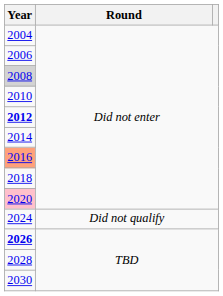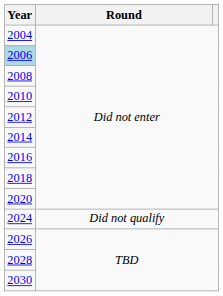(20, 55) no background -> (20, 55) lightblue background
(20, 76) lightgrey background -> (20, 76) no background
(20, 117) bold -> (20, 117) normal
(20, 158) lightsalmon background -> (20, 158) no background
(20, 198) pink background -> (20, 198) no background
(20, 239) bold -> (20, 239) normal
